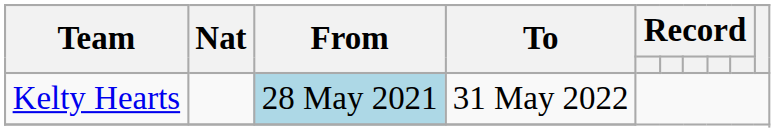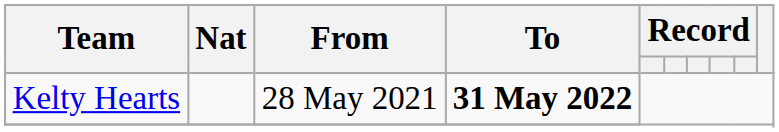(350, 98) lightblue background -> (350, 98) no background
(541, 98) normal -> (542, 98) bold
